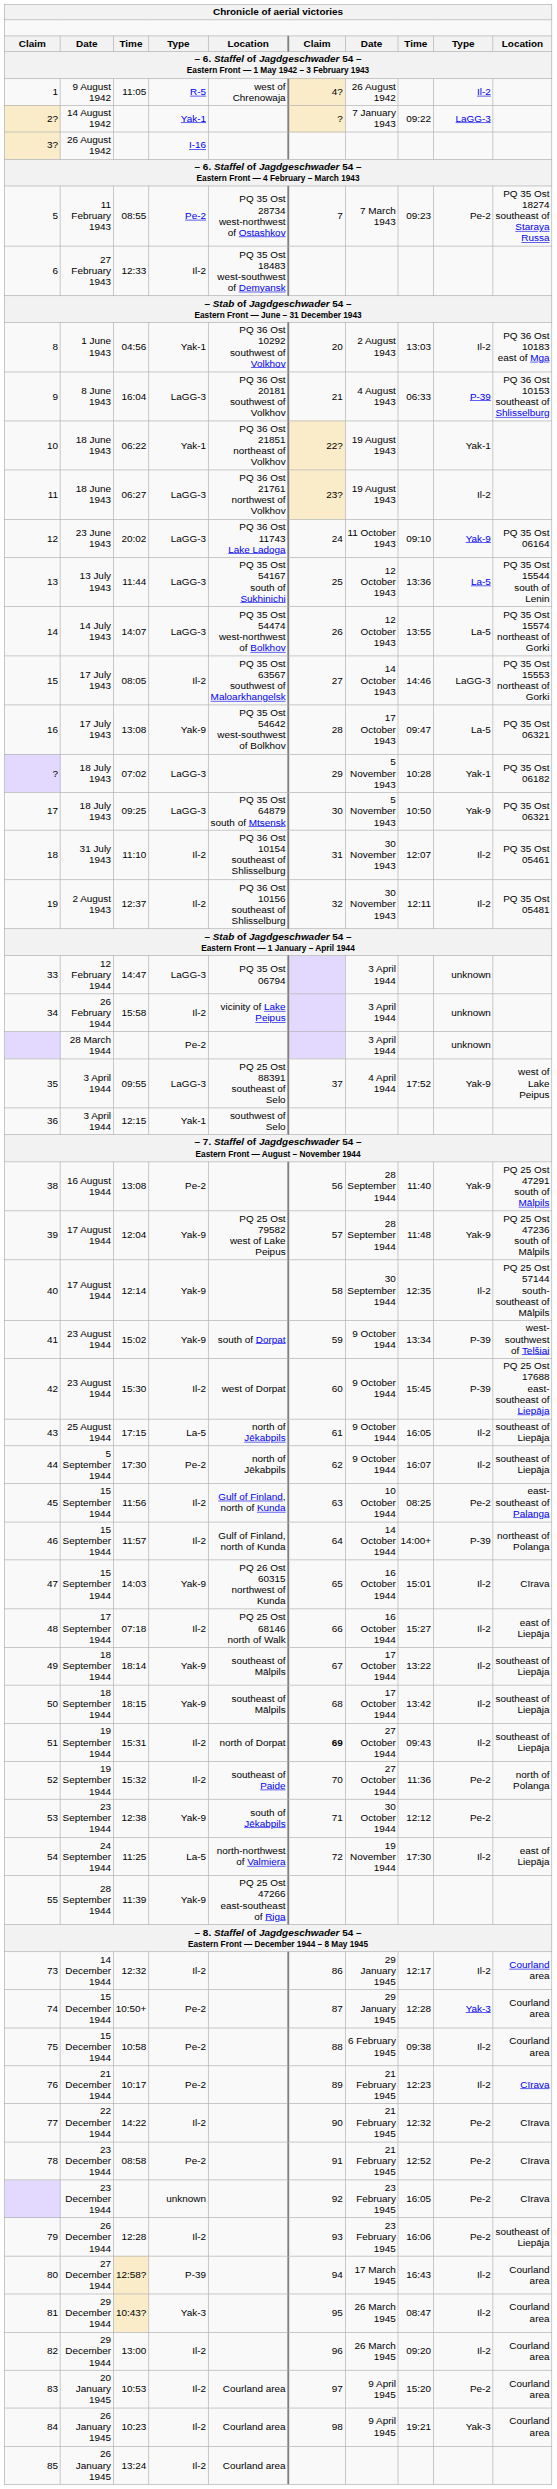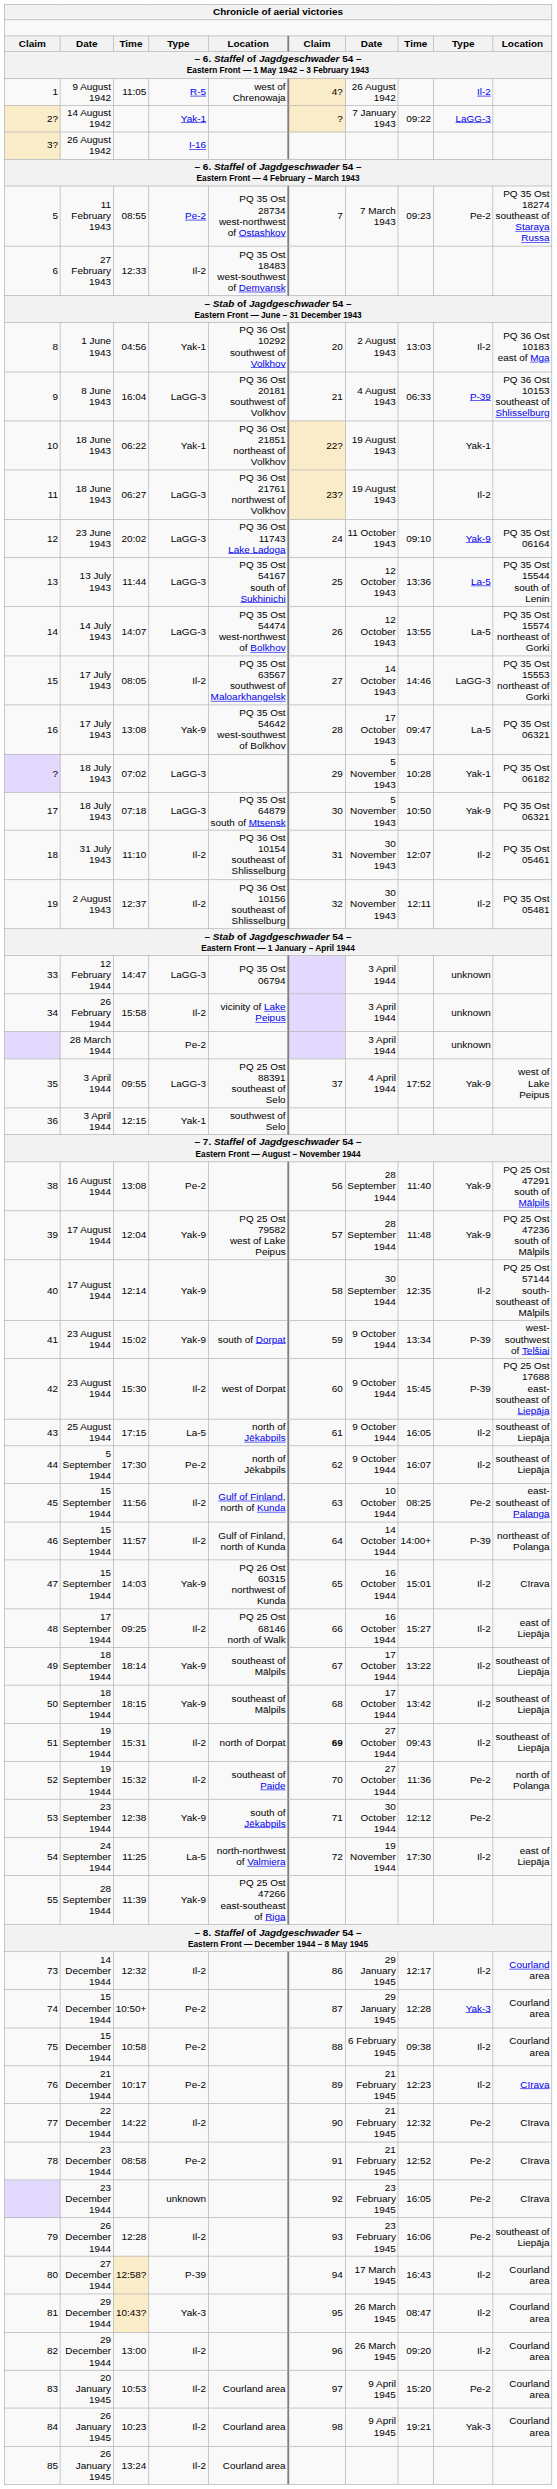(134, 811) 09:25 -> (134, 811) 07:18
(134, 1628) 07:18 -> (134, 1628) 09:25
